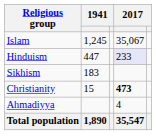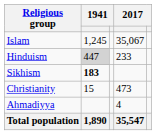(91, 56) no background -> (91, 56) lightgrey background
(124, 56) lavender background -> (124, 56) no background
(91, 72) normal -> (91, 72) bold
(124, 89) bold -> (124, 89) normal
